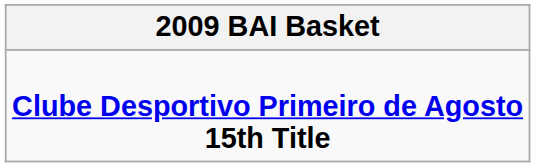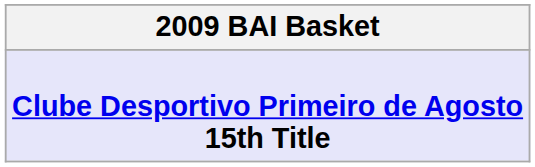(268, 121) no background -> (268, 121) lavender background
